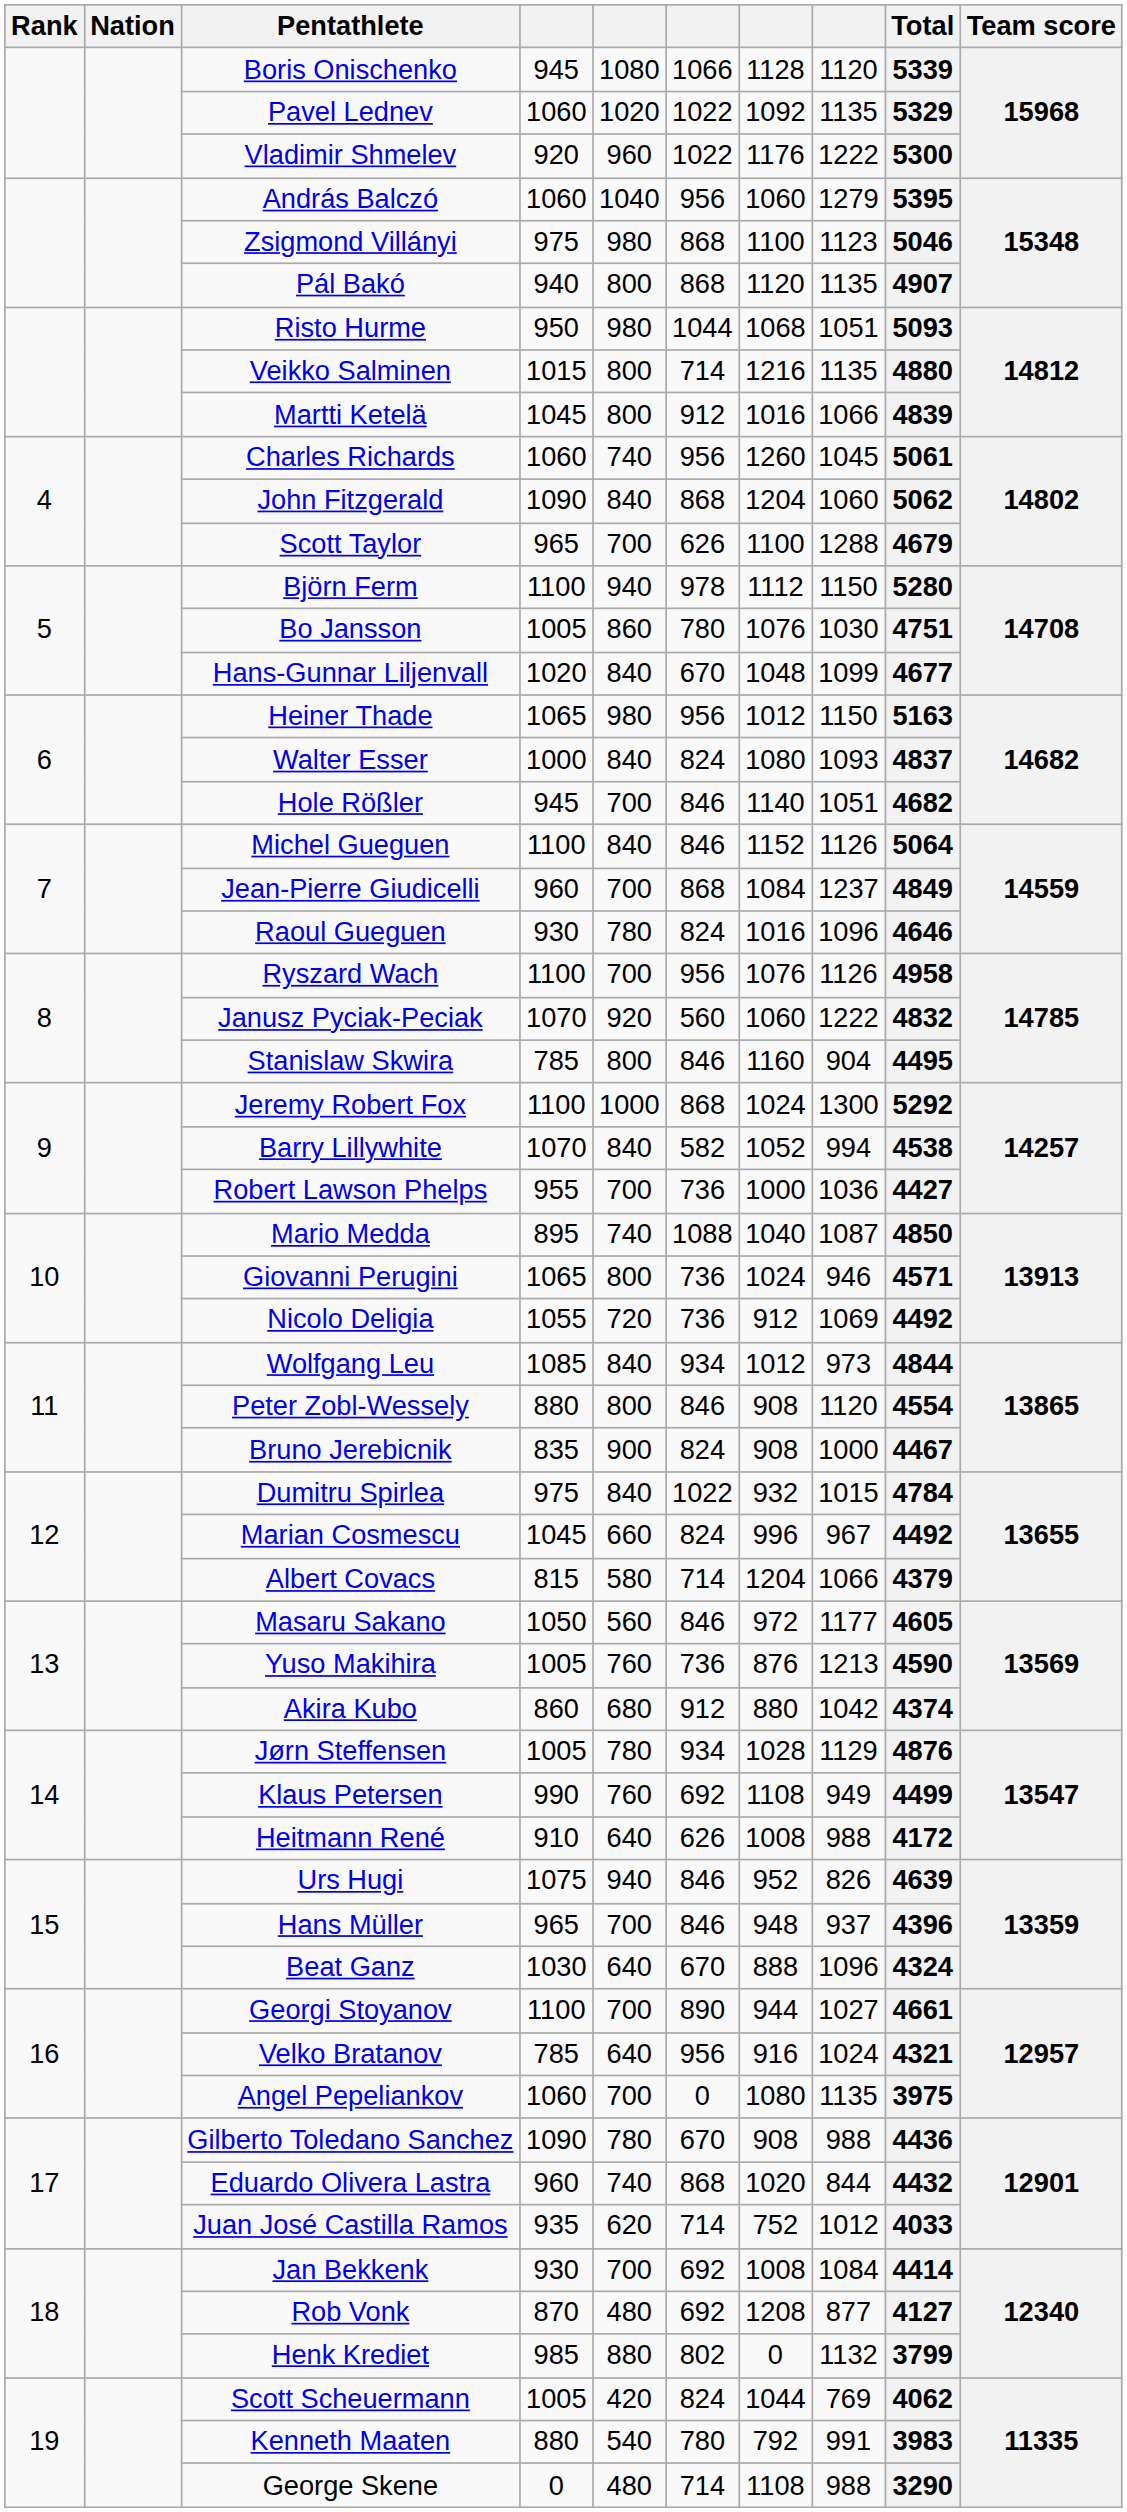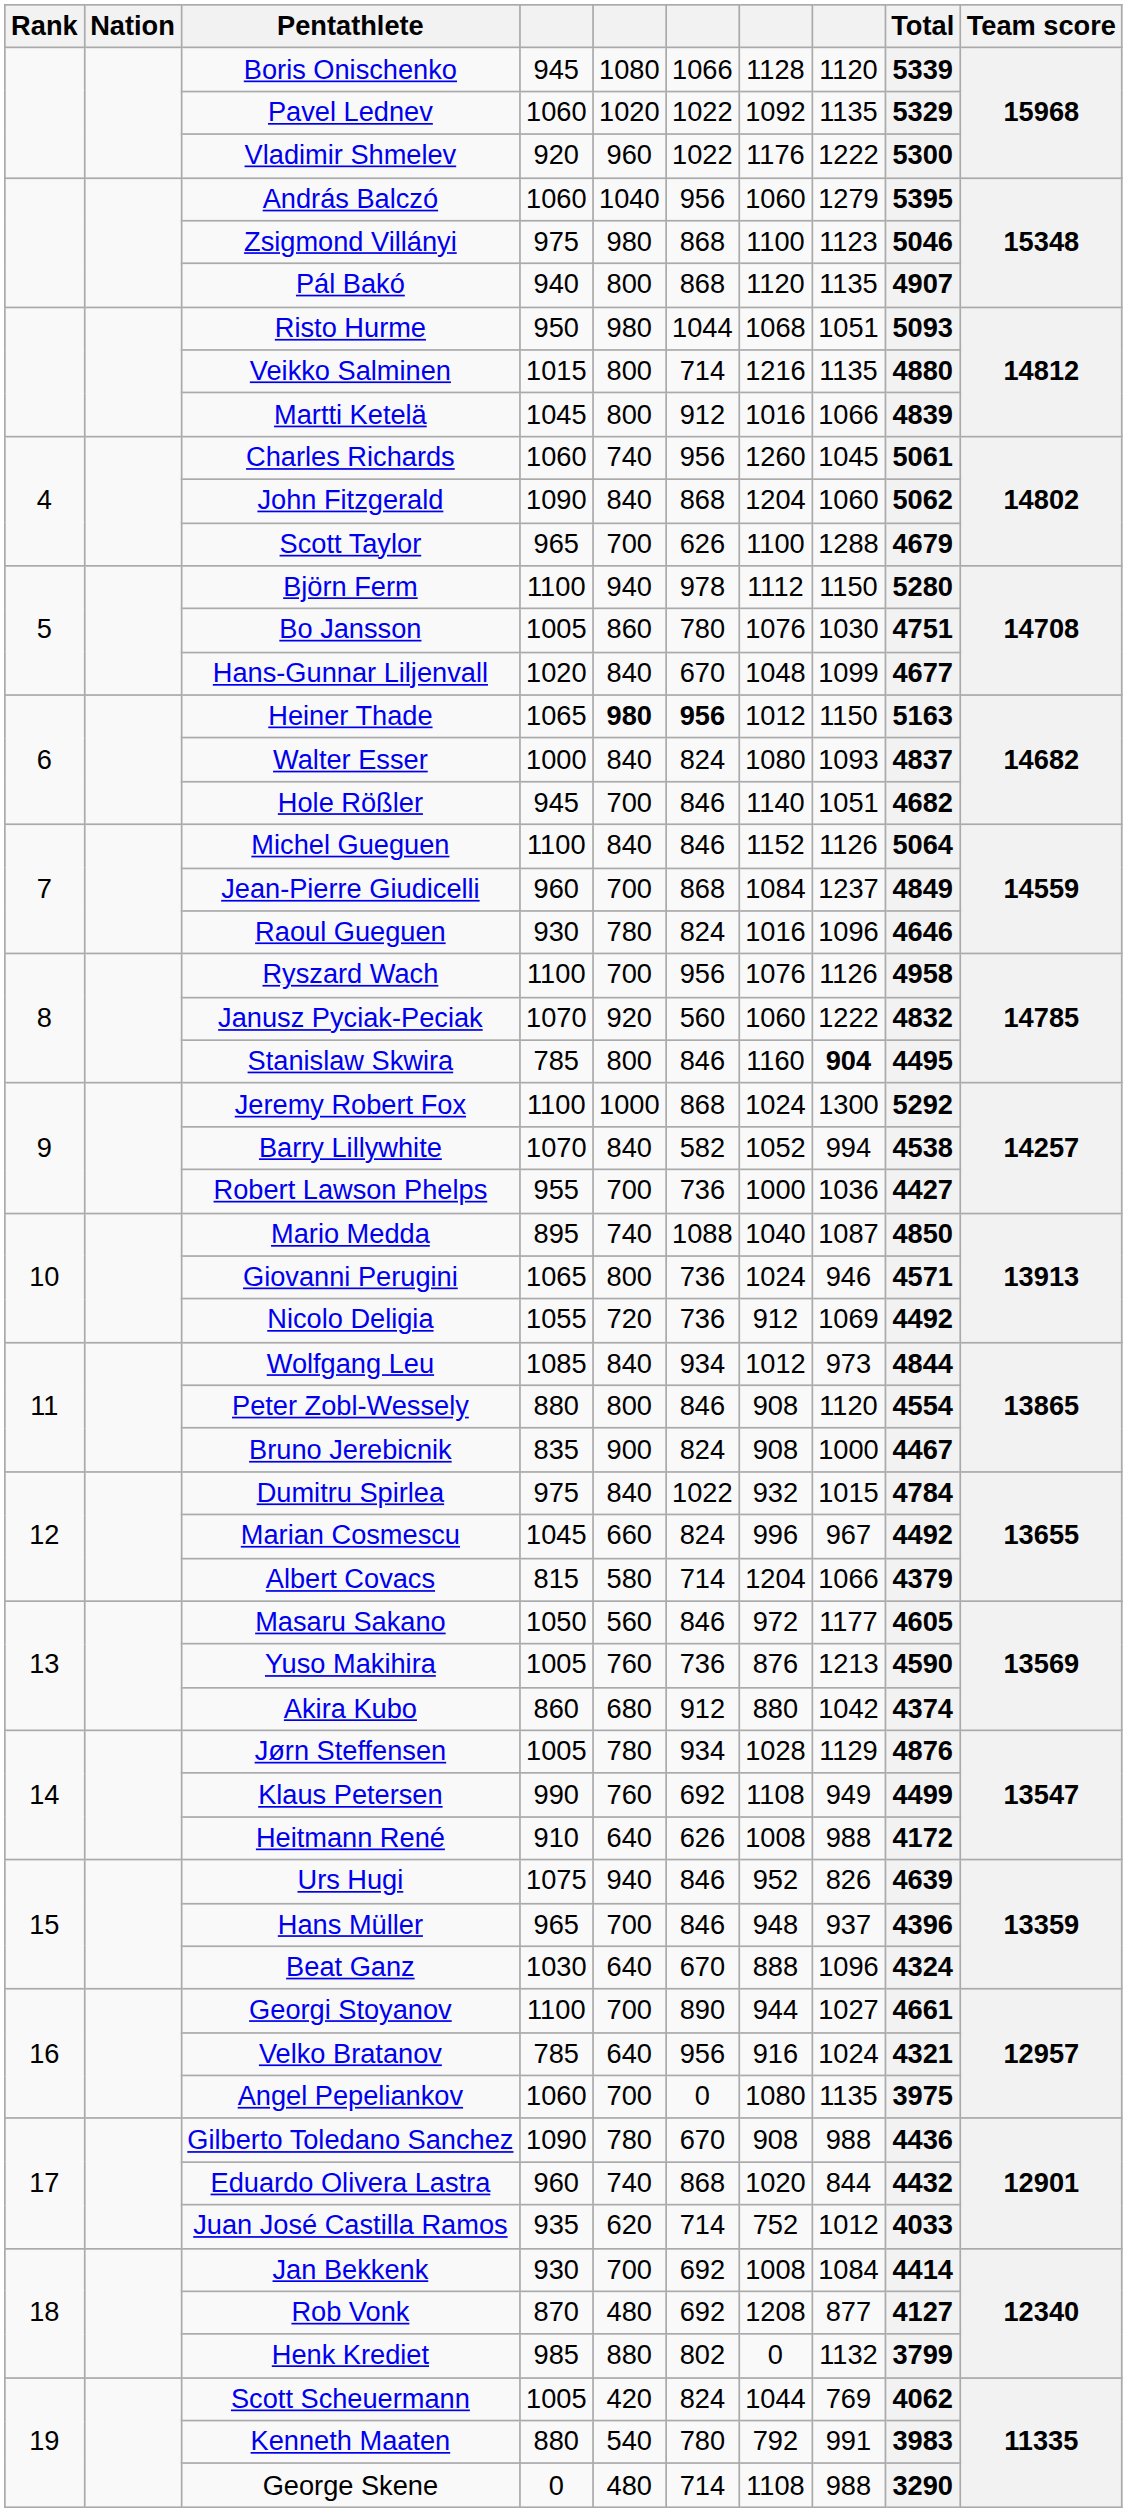(629, 716) normal -> (629, 716) bold
(702, 716) normal -> (702, 716) bold
(848, 1061) normal -> (848, 1061) bold
